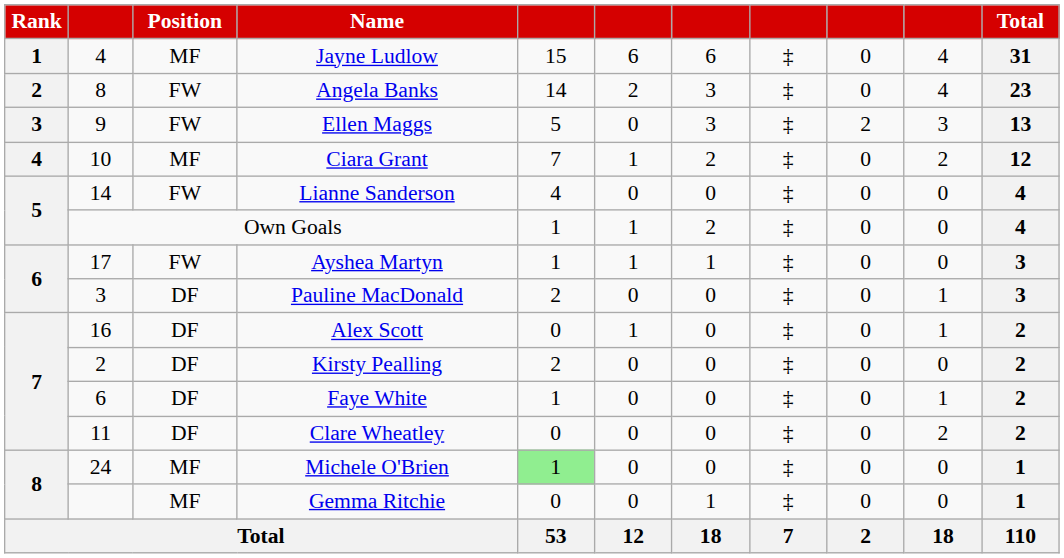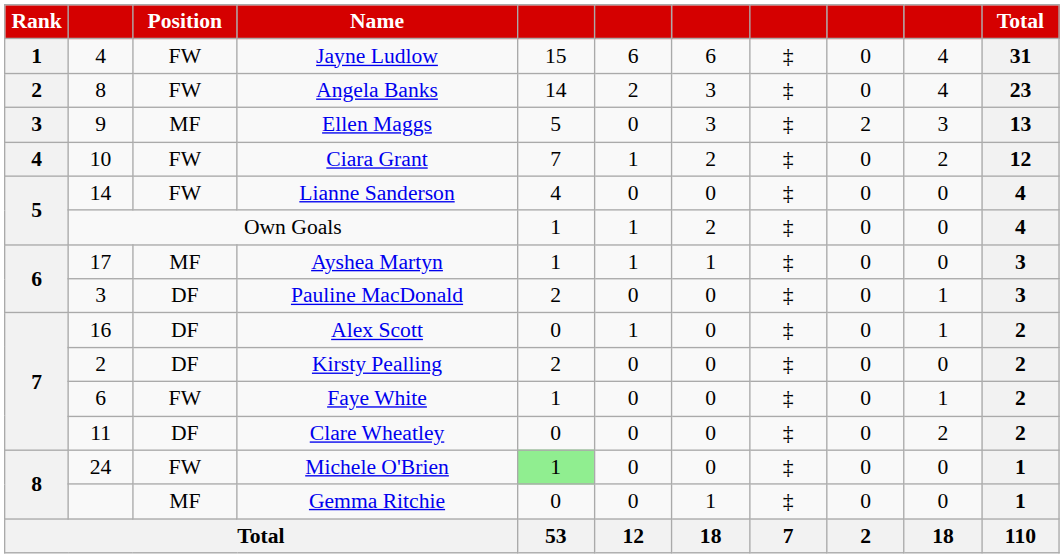(185, 55) MF -> (185, 55) FW
(185, 124) FW -> (185, 124) MF
(185, 158) MF -> (185, 158) FW
(185, 261) FW -> (185, 261) MF
(185, 398) DF -> (185, 398) FW
(185, 466) MF -> (185, 466) FW
